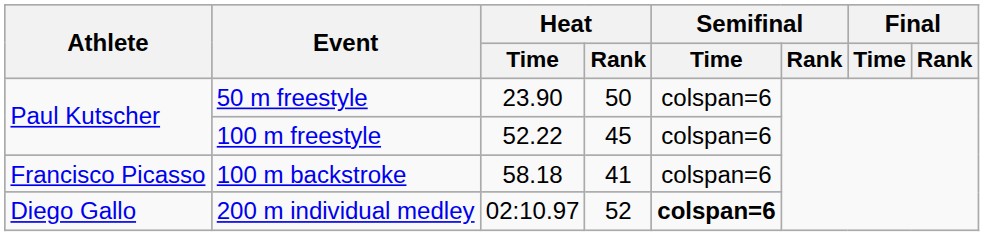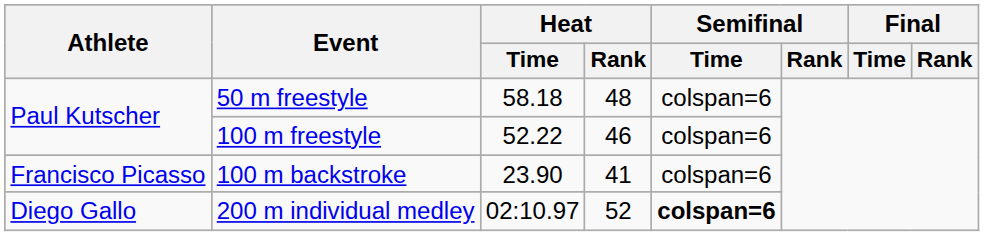(533, 98) 23.90 -> (533, 98) 58.18
(618, 98) 50 -> (618, 98) 48
(618, 136) 45 -> (618, 136) 46
(533, 174) 58.18 -> (533, 174) 23.90
